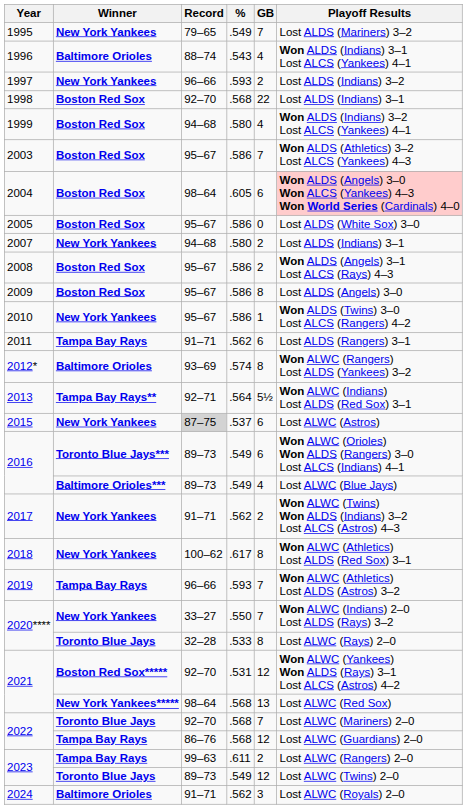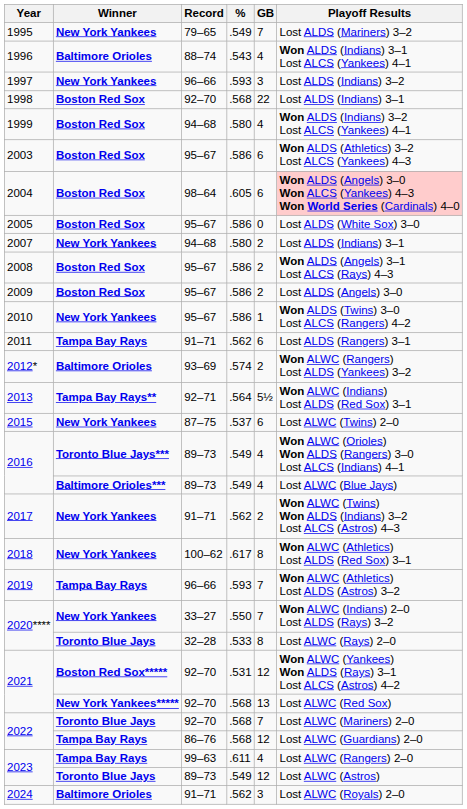(260, 81) 2 -> (260, 81) 3
(260, 155) 7 -> (260, 155) 6
(260, 292) 8 -> (260, 292) 2
(260, 366) 8 -> (260, 366) 2
(200, 422) lightgrey background -> (200, 422) no background
(330, 422) Lost ALWC (Astros) -> (339, 422) Lost ALWC (Twins) 2–0
(260, 453) 6 -> (260, 453) 4
(200, 703) 98–64 -> (200, 703) 92–70
(260, 758) 2 -> (260, 758) 4
(339, 776) Lost ALWC (Twins) 2–0 -> (330, 776) Lost ALWC (Astros)
